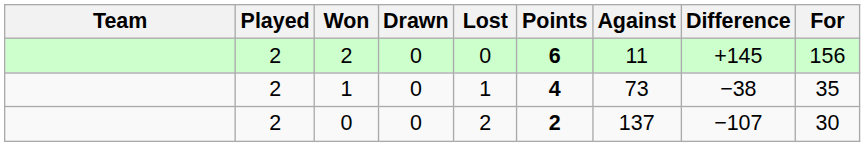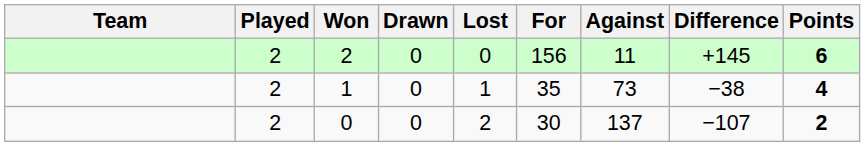columns swapped: (827, 21) <-> (555, 21)
